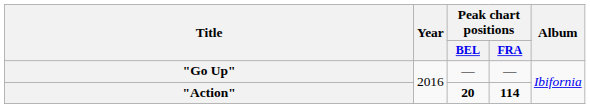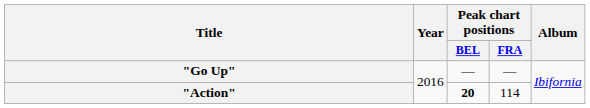(510, 92) bold -> (510, 92) normal
